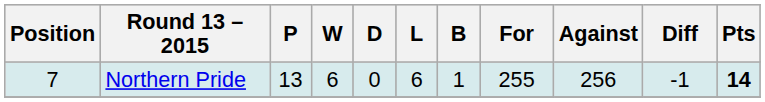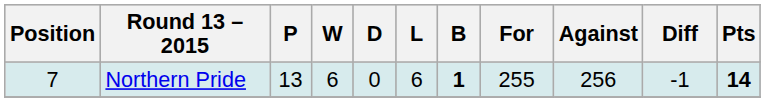(459, 79) normal -> (459, 79) bold
